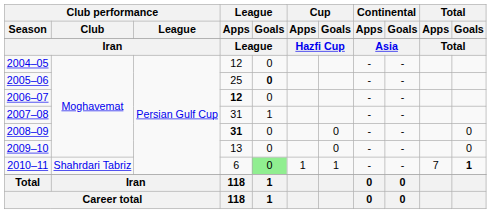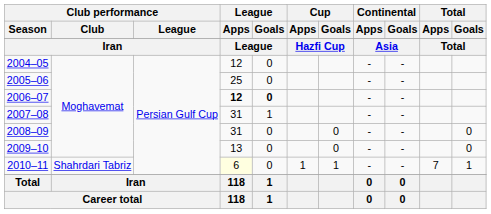(270, 81) bold -> (270, 81) normal
(270, 98) normal -> (270, 98) bold
(236, 132) bold -> (236, 132) normal
(236, 166) no background -> (236, 166) lightyellow background
(270, 166) lightgreen background -> (270, 166) no background
(469, 166) bold -> (469, 166) normal
